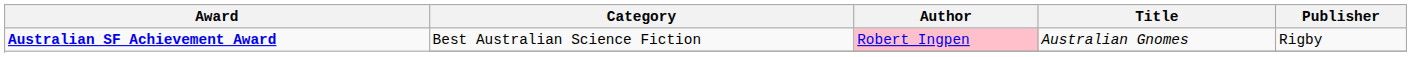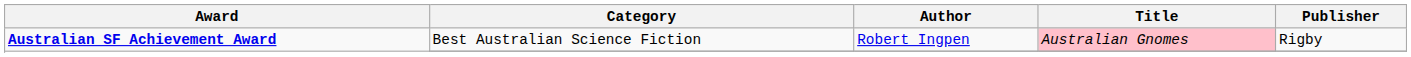(913, 40) pink background -> (913, 40) no background
(1115, 40) no background -> (1115, 40) pink background
